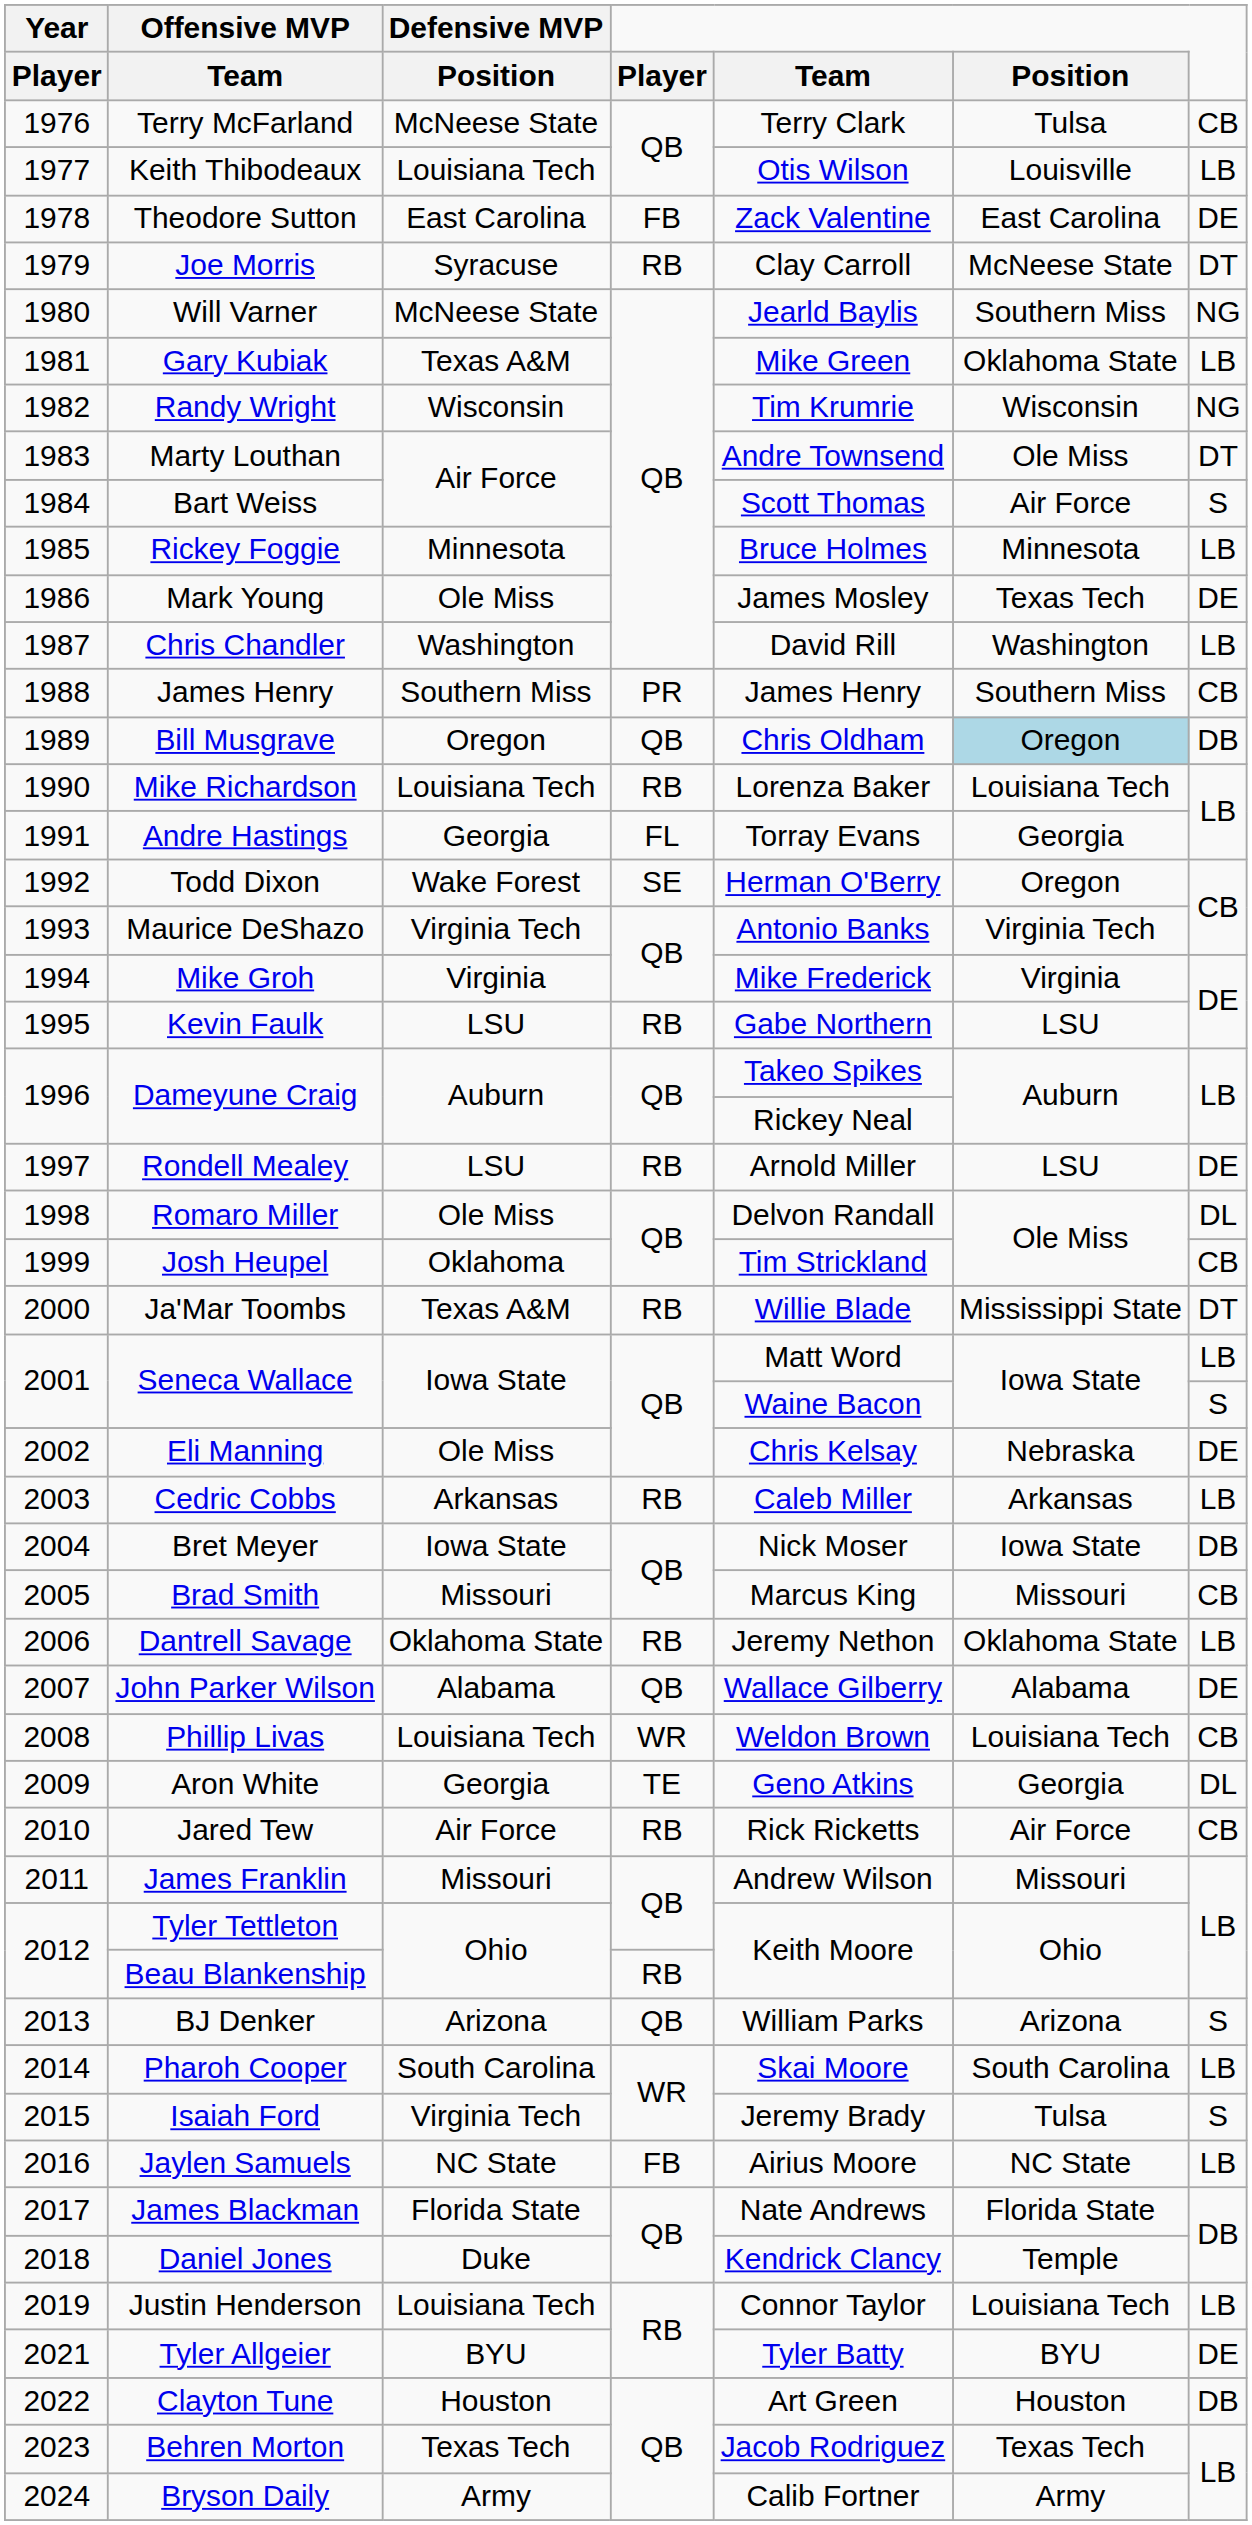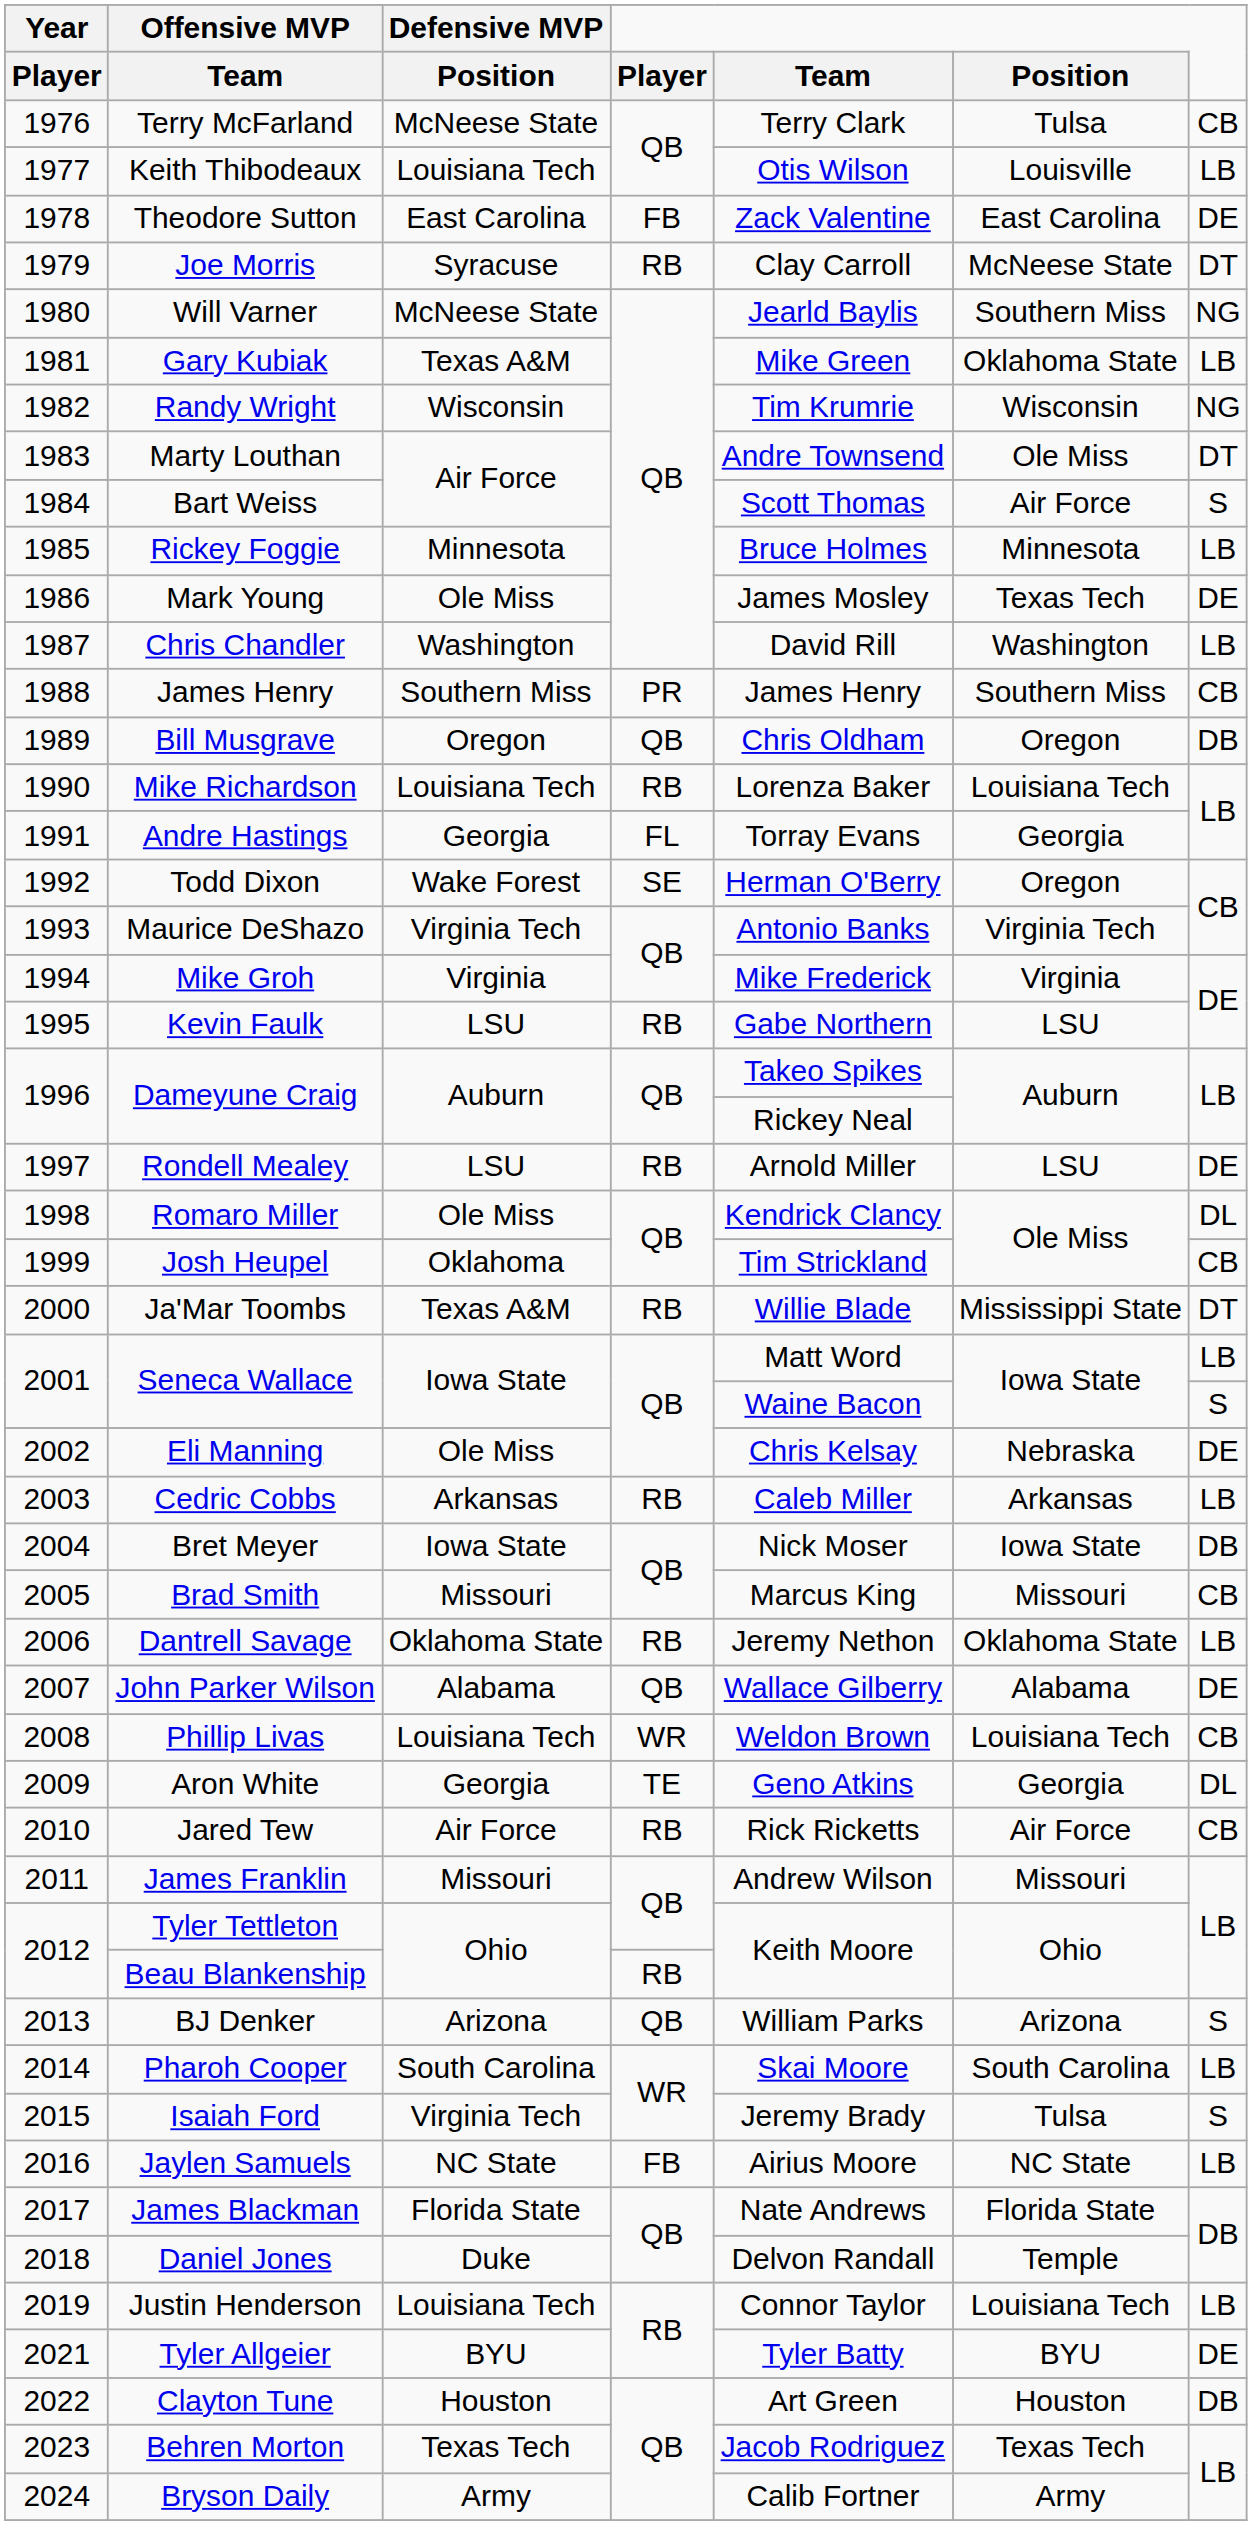(1070, 739) lightblue background -> (1070, 739) no background
(833, 1214) Delvon Randall -> (833, 1214) Kendrick Clancy
(833, 2258) Kendrick Clancy -> (833, 2258) Delvon Randall
